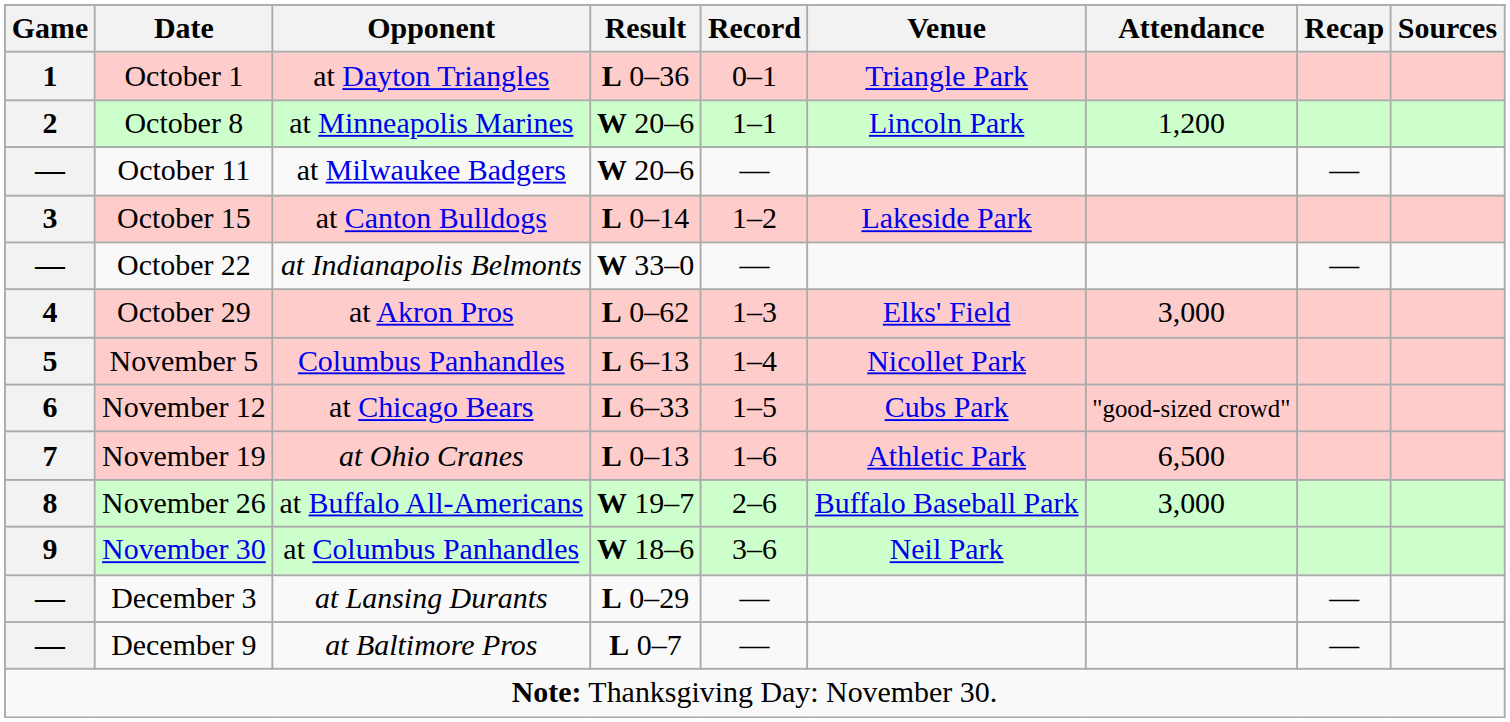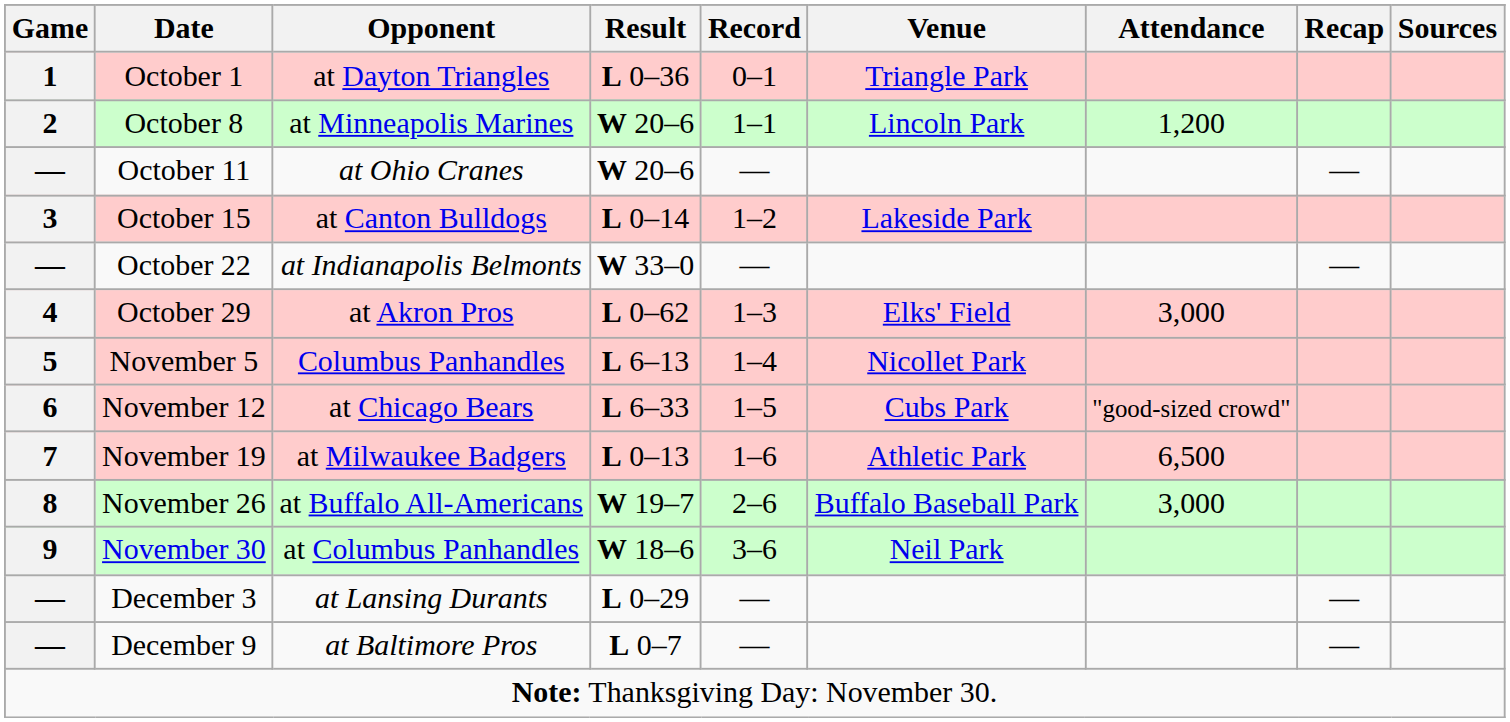(431, 170) at Milwaukee Badgers -> (431, 170) at Ohio Cranes
(431, 455) at Ohio Cranes -> (431, 455) at Milwaukee Badgers
